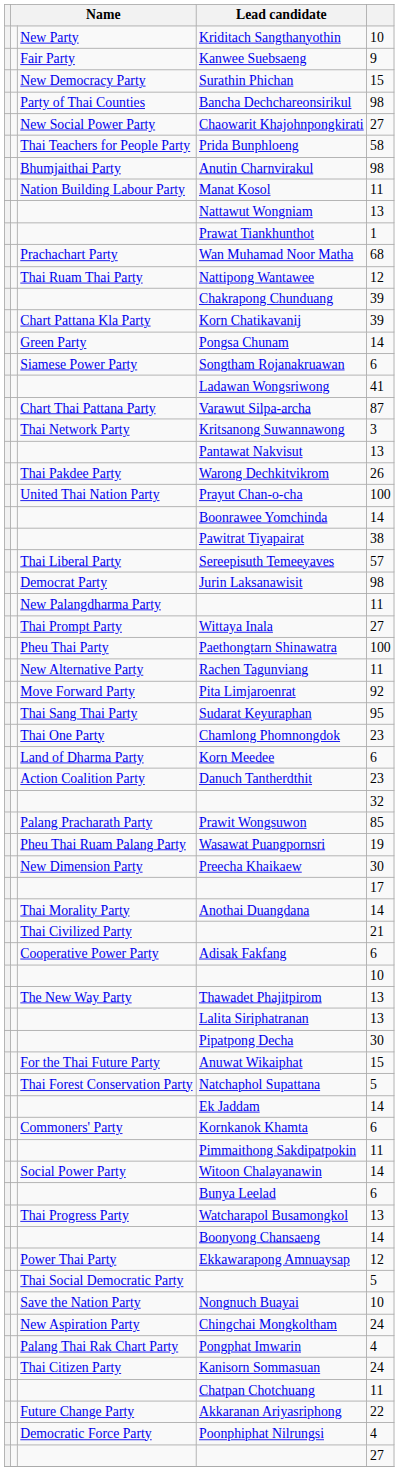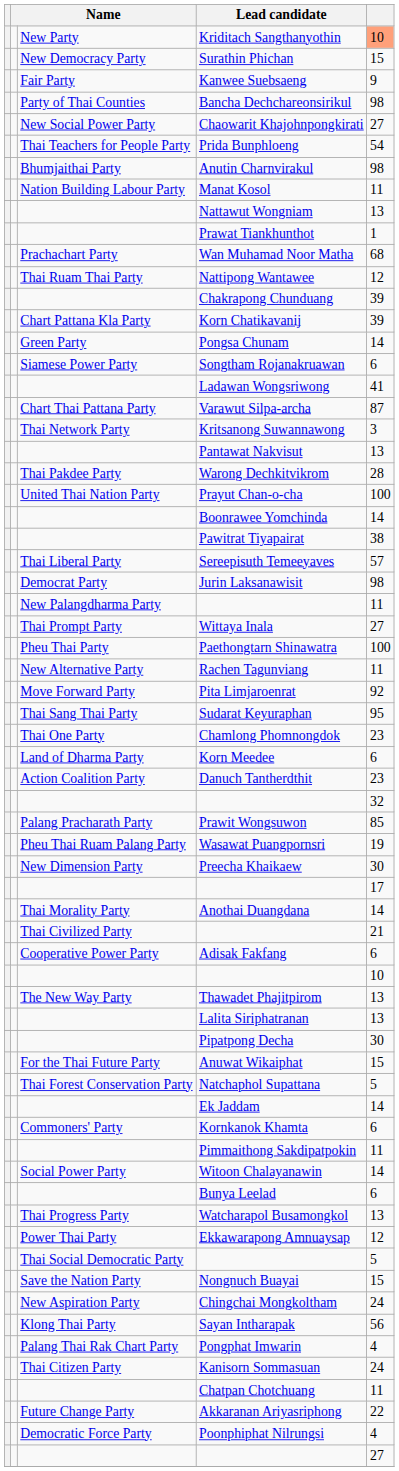(377, 37) no background -> (377, 37) lightsalmon background
rows swapped: (83, 80) <-> (48, 59)
(377, 146) 58 -> (377, 146) 54
(377, 473) 26 -> (377, 473) 28
- row: (106, 1237)
(377, 1302) 10 -> (377, 1281) 15
+ row: (68, 1324)
